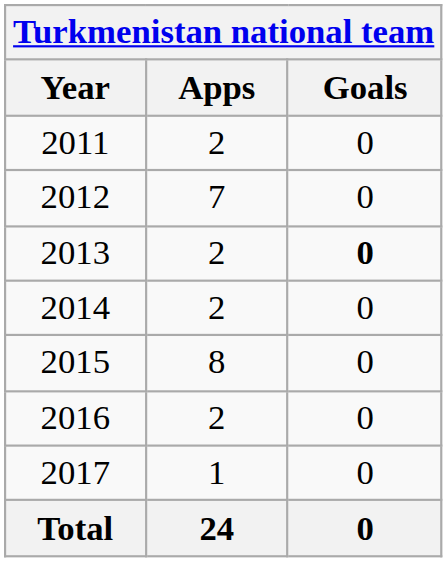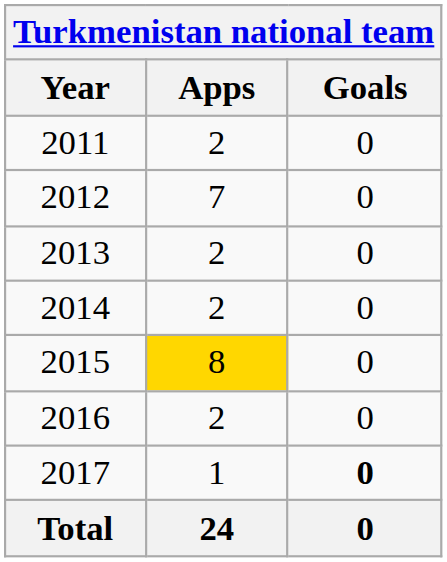(365, 252) bold -> (365, 252) normal
(217, 362) no background -> (217, 362) gold background
(365, 472) normal -> (365, 472) bold
